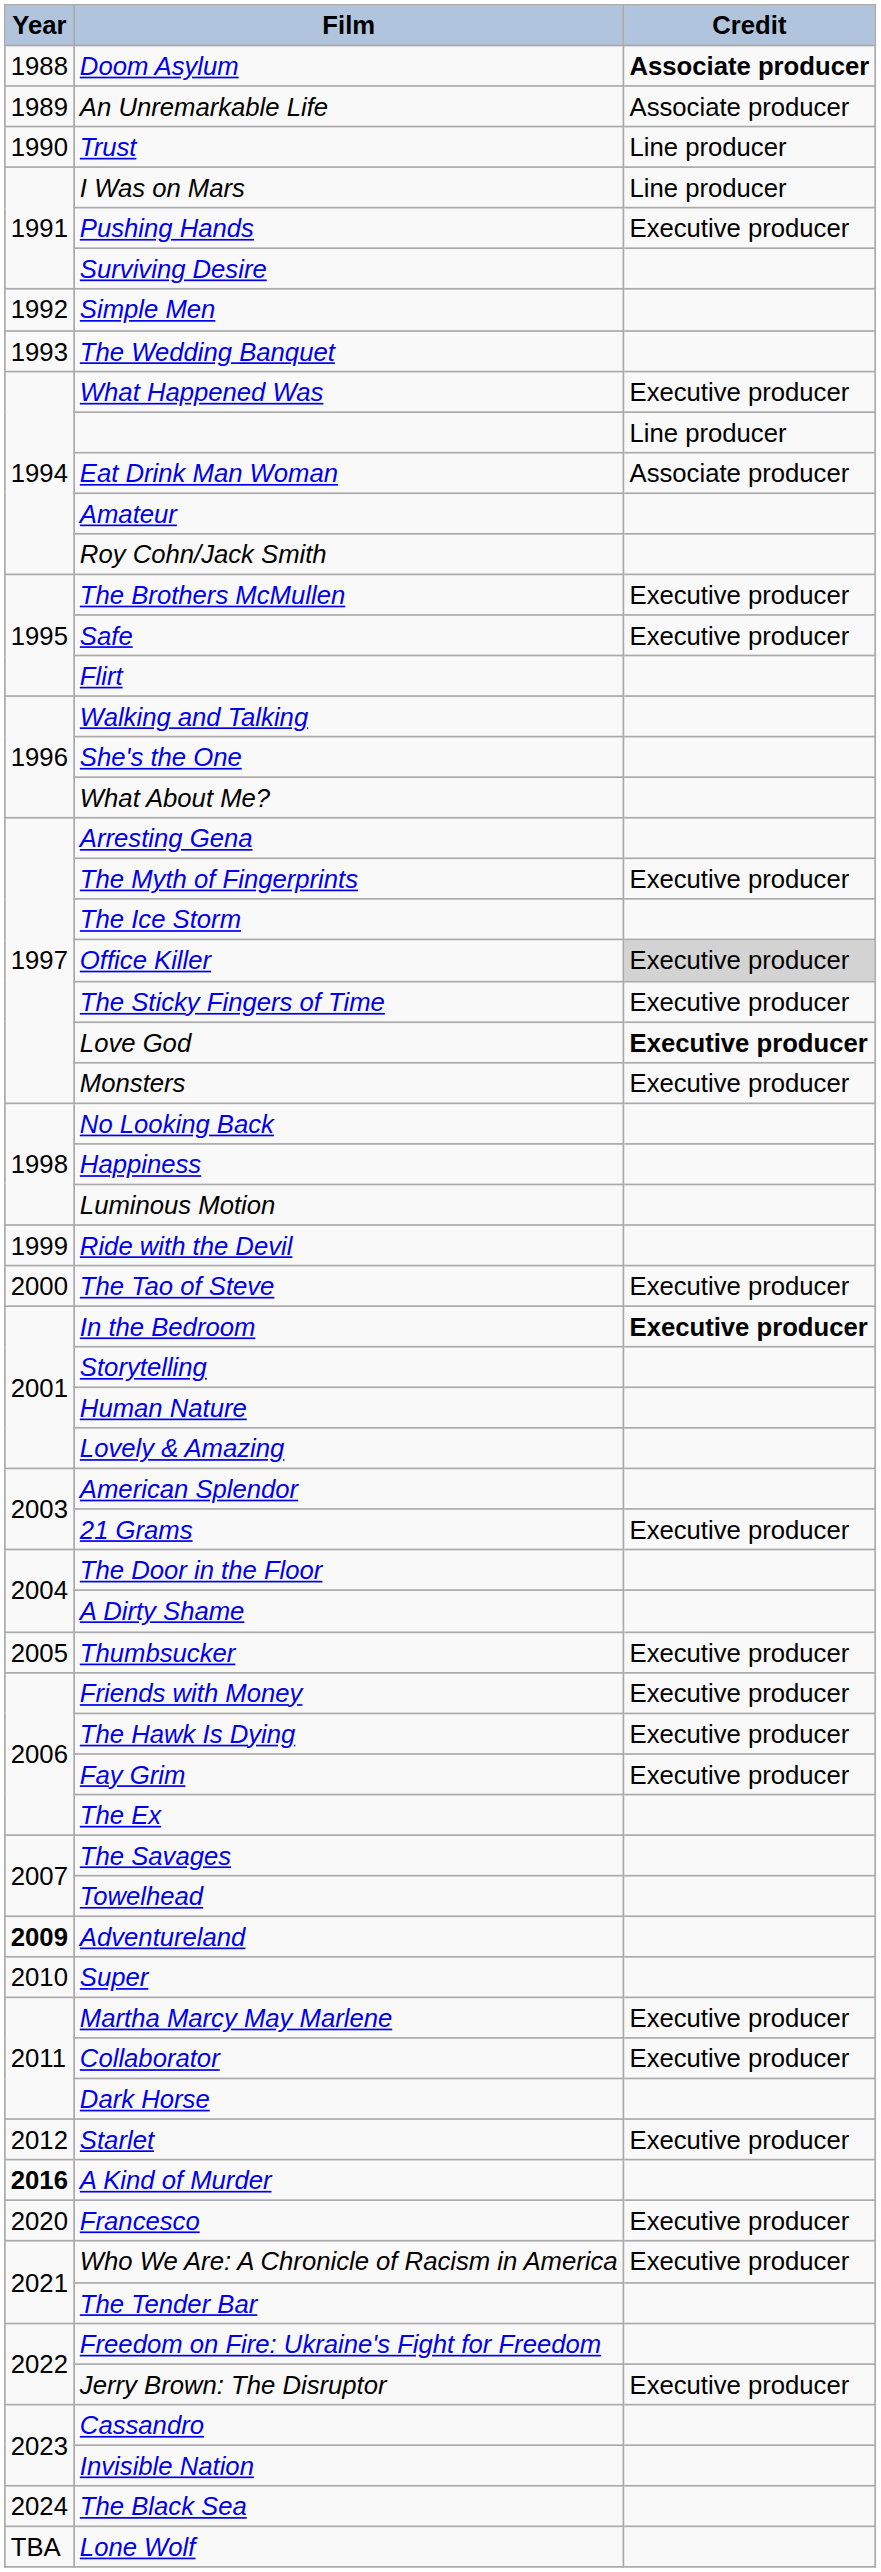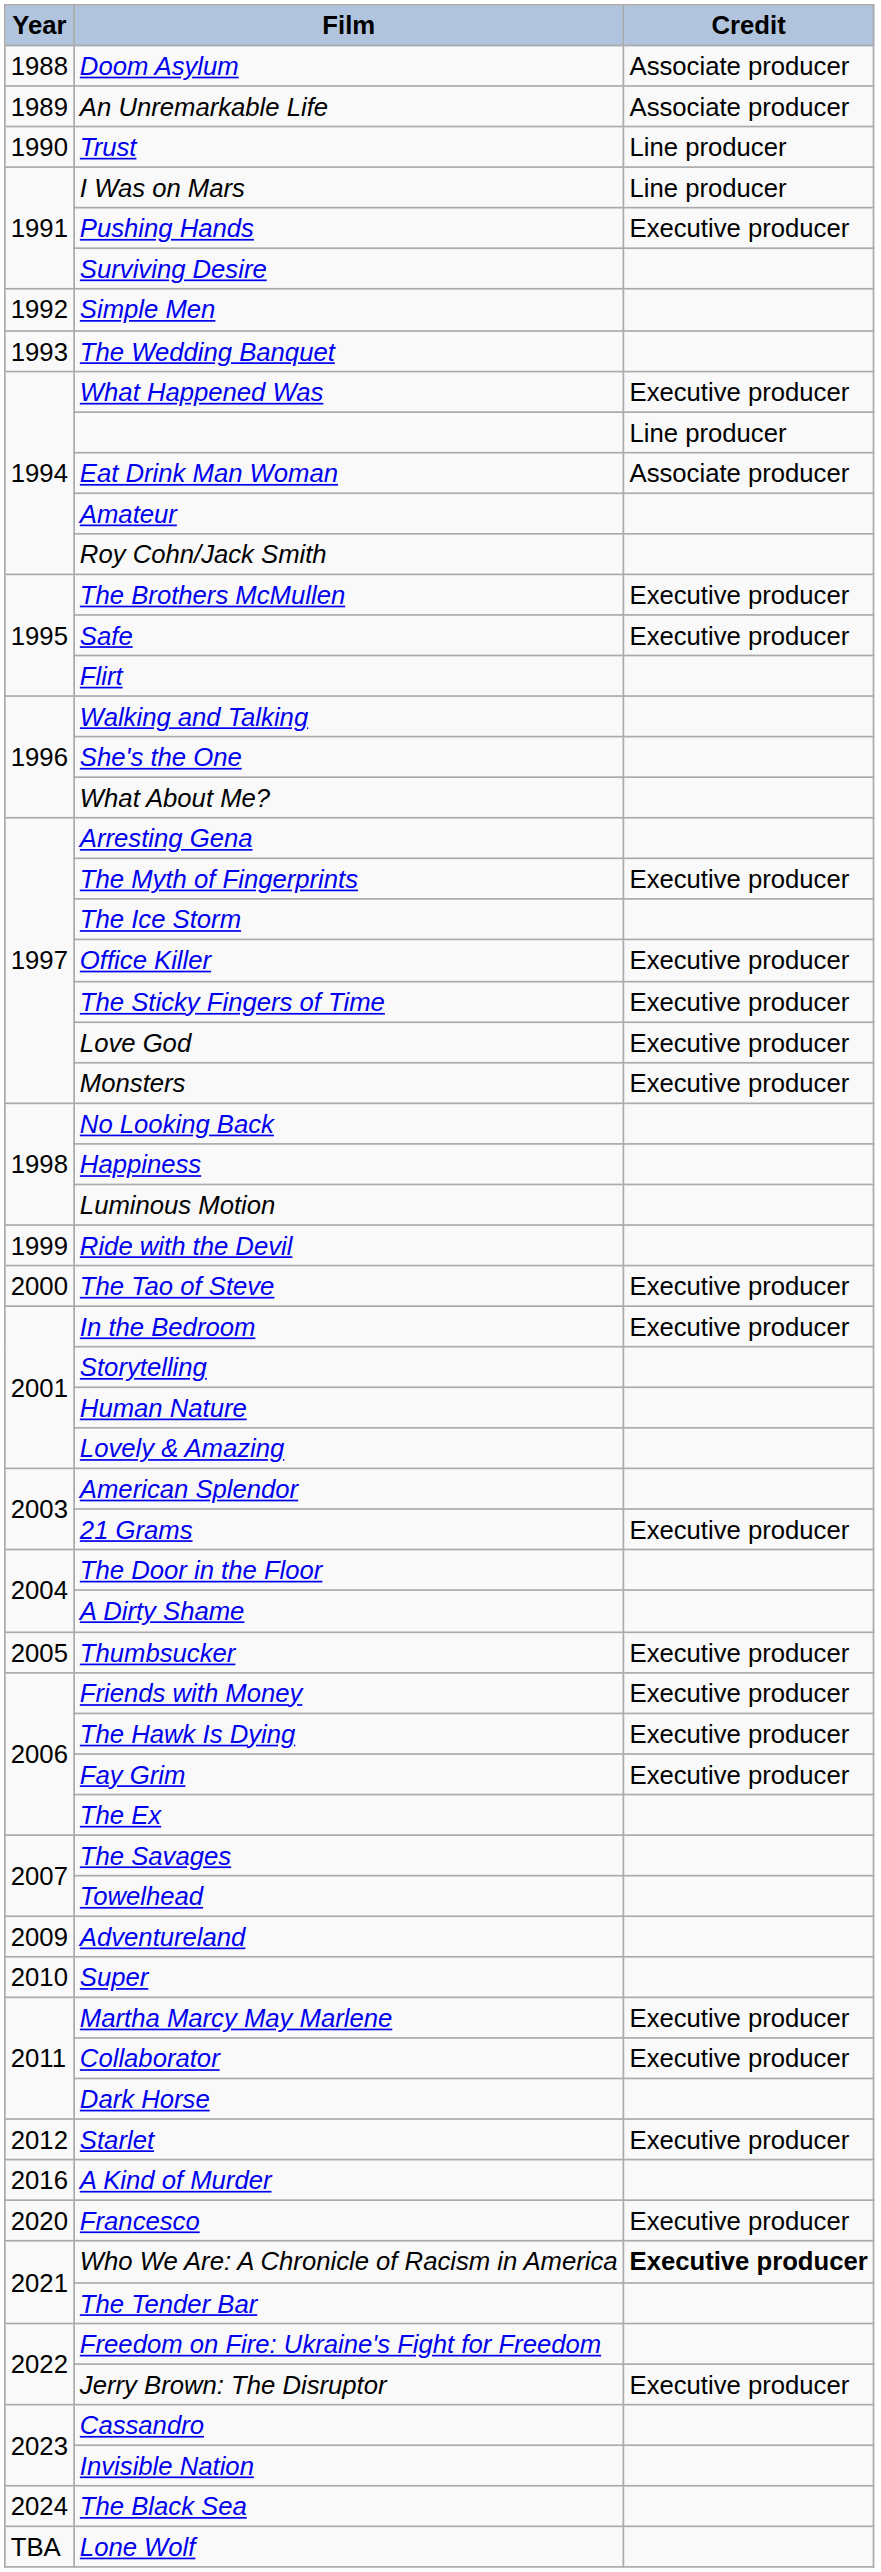(749, 66) bold -> (739, 66) normal
(739, 961) lightgrey background -> (739, 961) no background
(749, 1042) bold -> (739, 1042) normal
(749, 1327) bold -> (739, 1327) normal
(39, 1937) bold -> (39, 1937) normal
(39, 2181) bold -> (39, 2181) normal
(739, 2262) normal -> (749, 2262) bold
